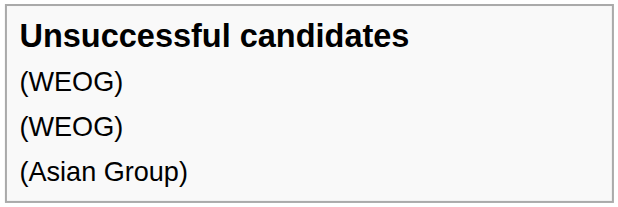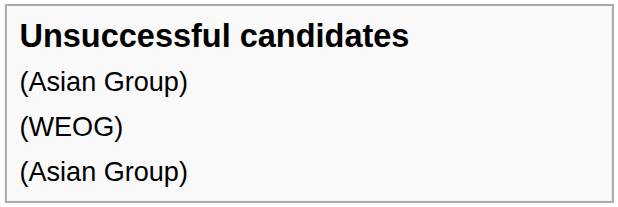(71, 83) (WEOG) -> (104, 83) (Asian Group)
